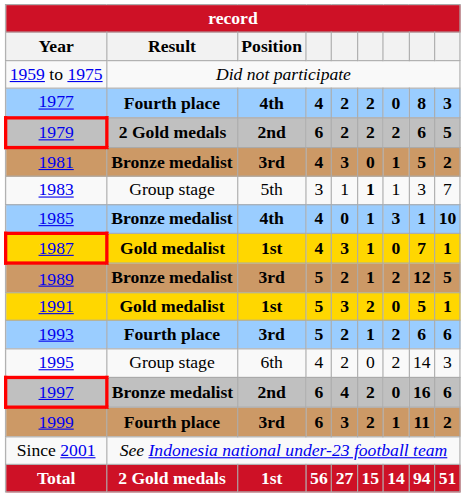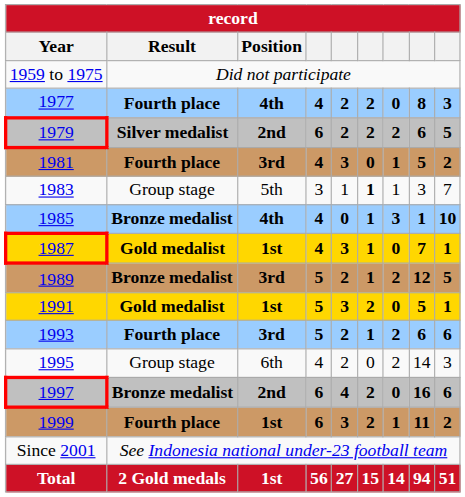(173, 132) 2 Gold medals -> (173, 132) Silver medalist
(172, 161) Bronze medalist -> (172, 161) Fourth place
(272, 421) 3rd -> (272, 421) 1st
